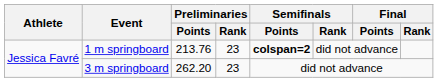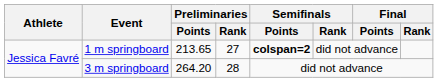(194, 50) 213.76 -> (194, 50) 213.65
(233, 50) 23 -> (233, 50) 27
(194, 68) 262.20 -> (194, 68) 264.20
(233, 68) 23 -> (233, 68) 28
